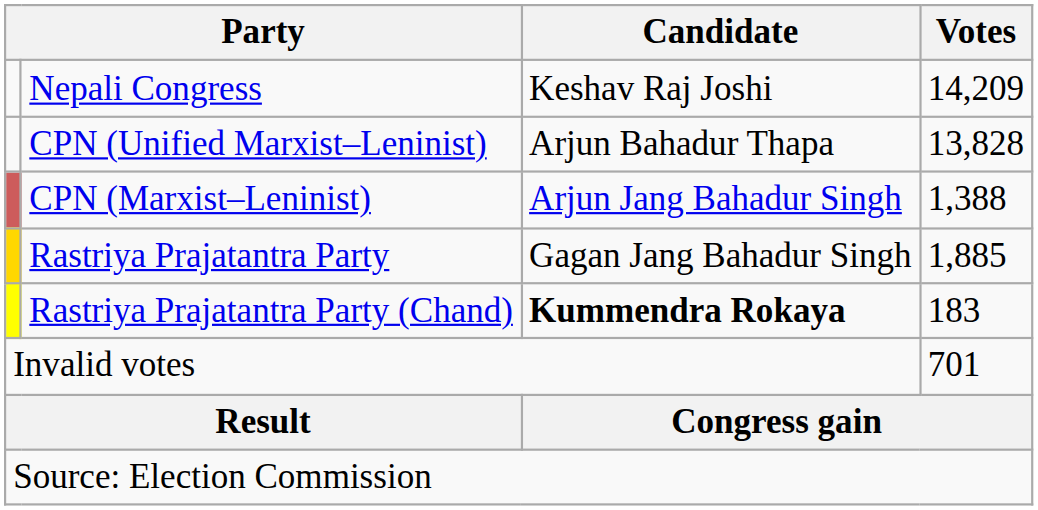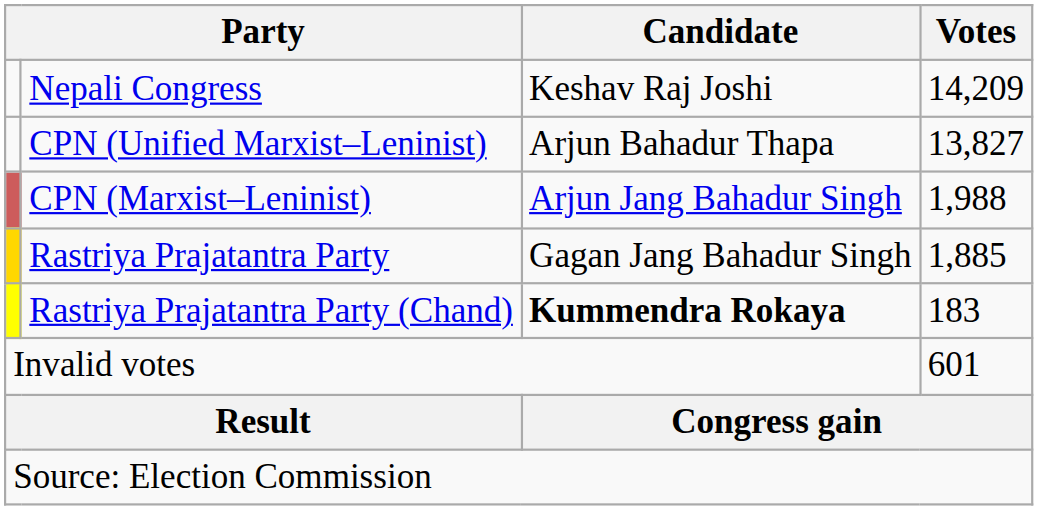(976, 143) 13,828 -> (976, 143) 13,827
(967, 198) 1,388 -> (967, 198) 1,988
(954, 365) 701 -> (954, 365) 601
